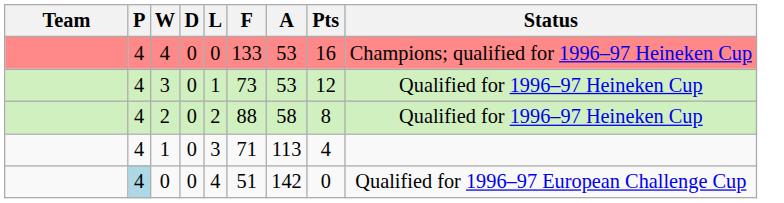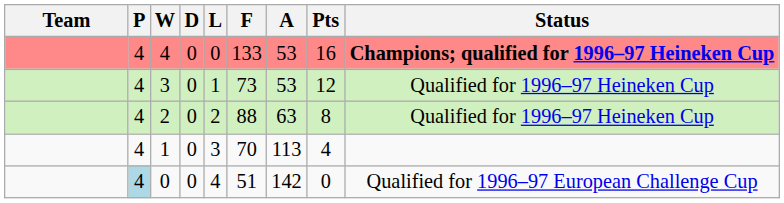(551, 52) normal -> (562, 52) bold
(287, 117) 58 -> (287, 117) 63
(247, 149) 71 -> (247, 149) 70
